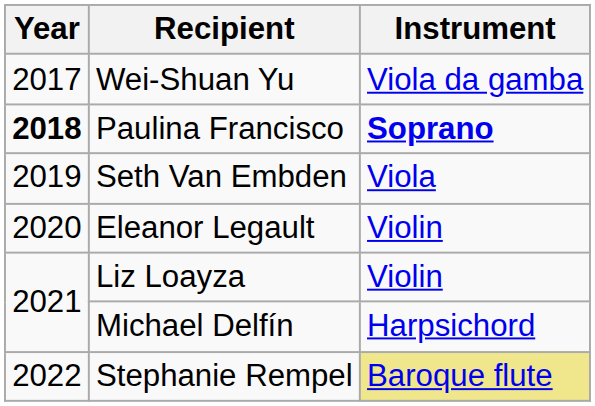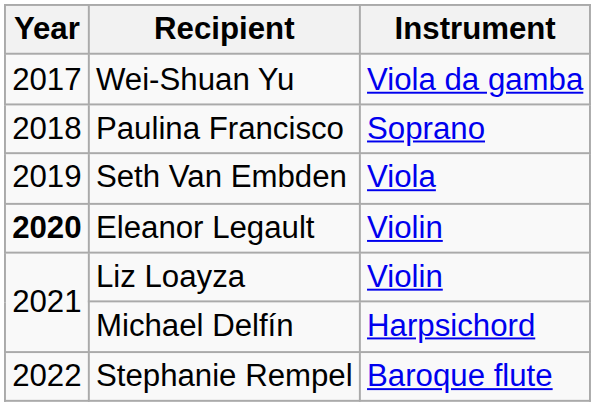(47, 128) bold -> (47, 128) normal
(430, 128) bold -> (426, 128) normal
(47, 227) normal -> (47, 227) bold
(460, 375) khaki background -> (460, 375) no background
